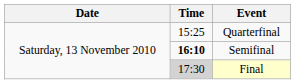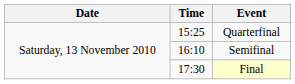(191, 50) bold -> (191, 50) normal
(191, 69) lightgrey background -> (191, 69) no background
